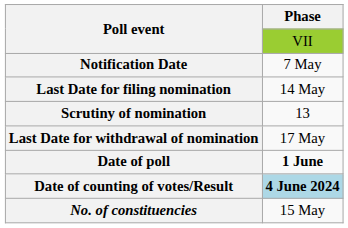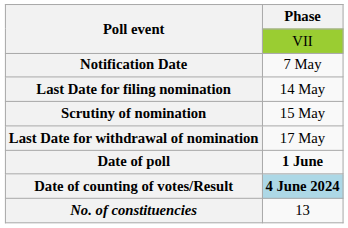(303, 113) 13 -> (303, 113) 15 May
(303, 210) 15 May -> (303, 210) 13
